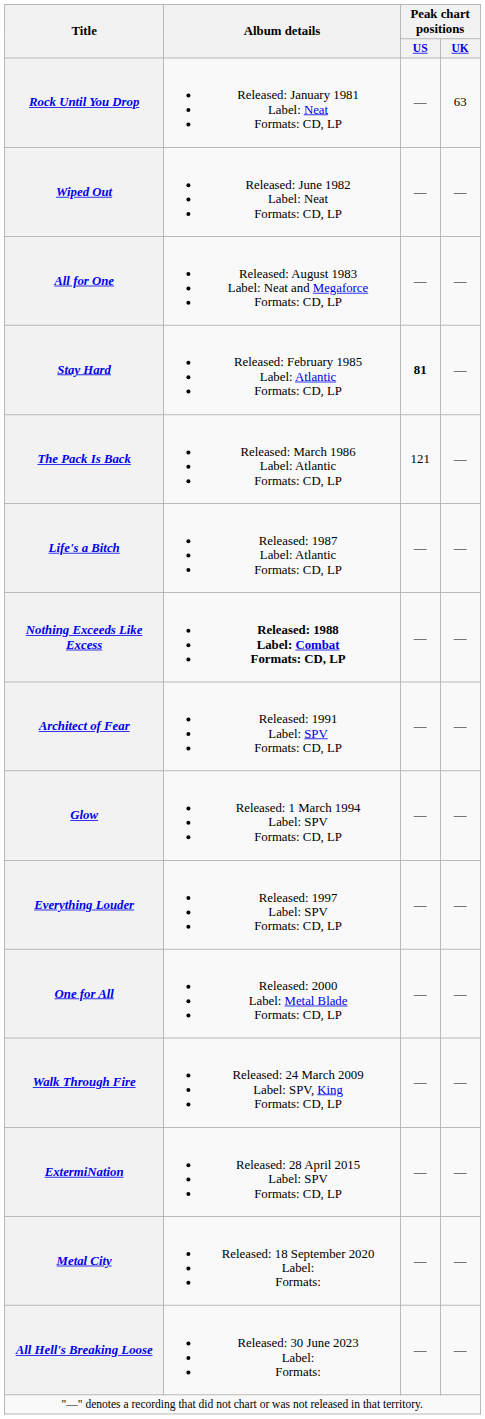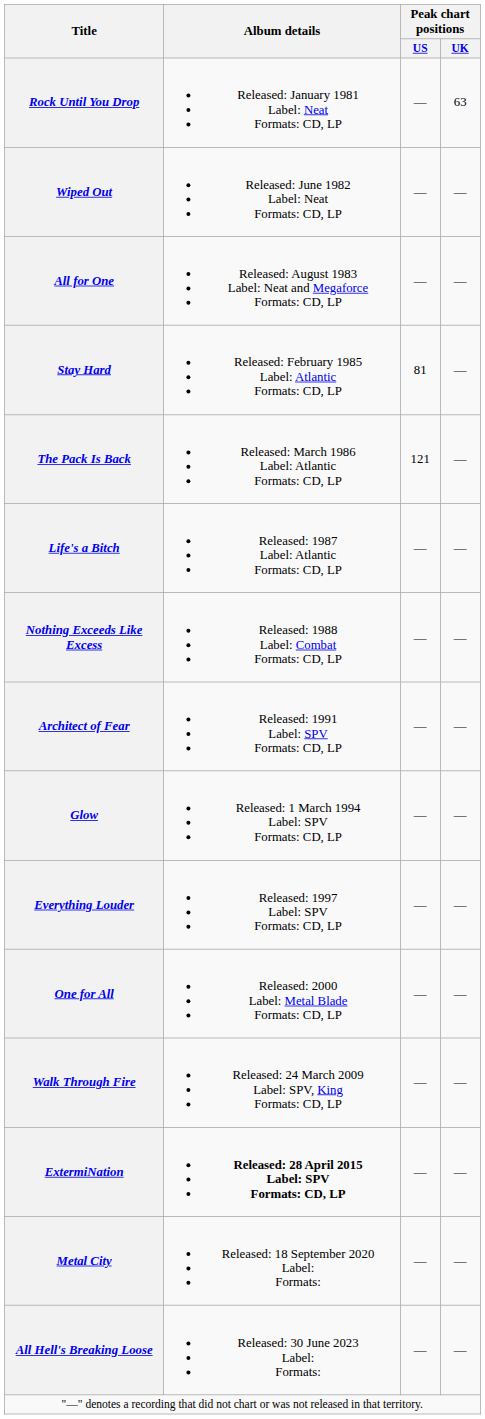(420, 370) bold -> (420, 370) normal
(282, 644) bold -> (282, 644) normal
(282, 1179) normal -> (282, 1179) bold
